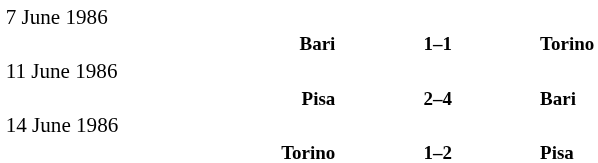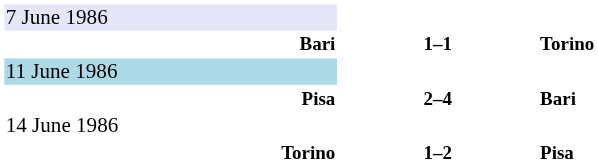(57, 17) no background -> (57, 17) lavender background
(62, 71) no background -> (62, 71) lightblue background
